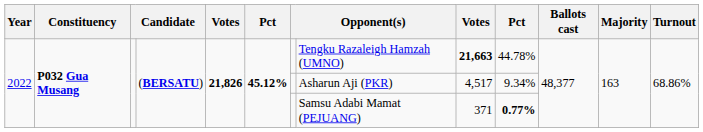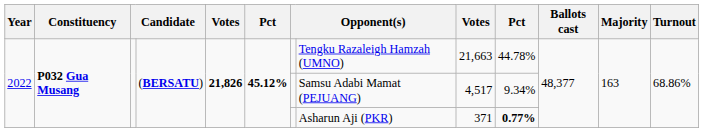(476, 56) bold -> (476, 56) normal
(346, 83) Asharun Aji (PKR) -> (350, 90) Samsu Adabi Mamat (PEJUANG)
(350, 110) Samsu Adabi Mamat (PEJUANG) -> (346, 117) Asharun Aji (PKR)
